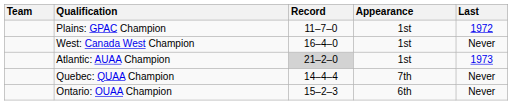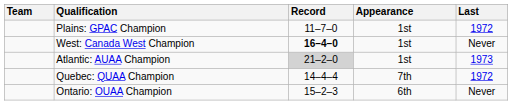(321, 44) normal -> (321, 44) bold
(482, 76) Never -> (482, 76) 1972
